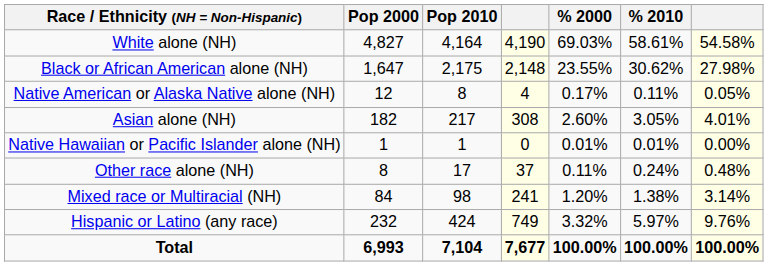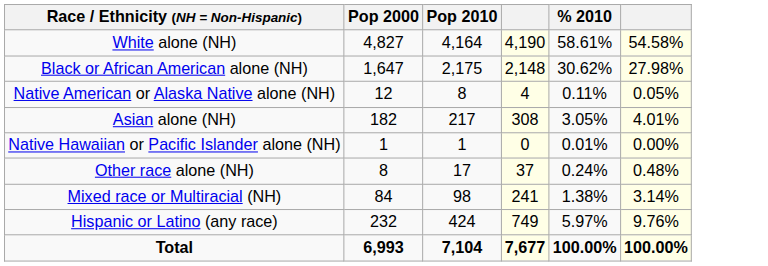- column: (585, 17)
